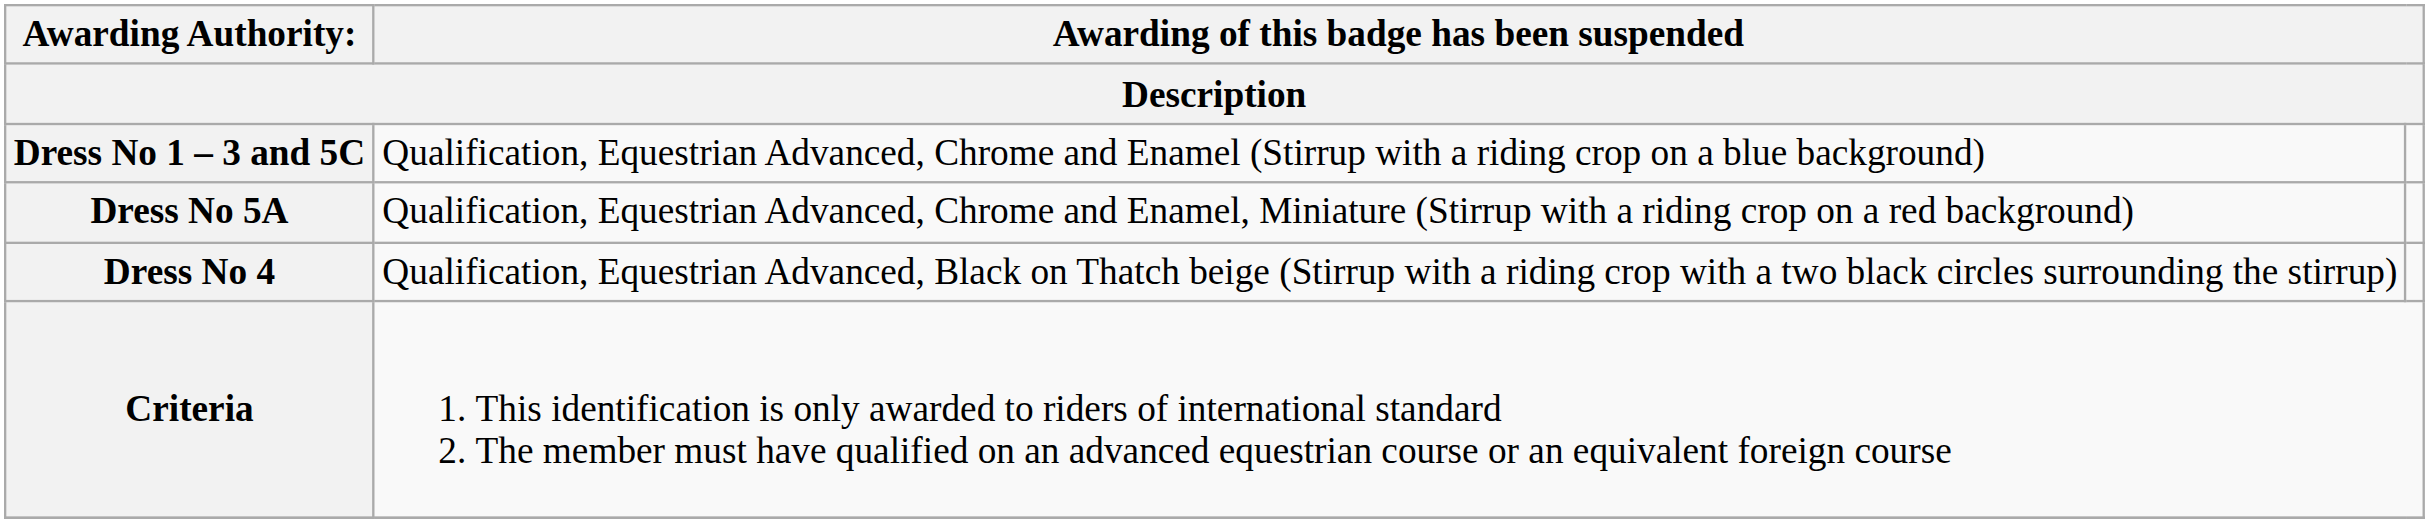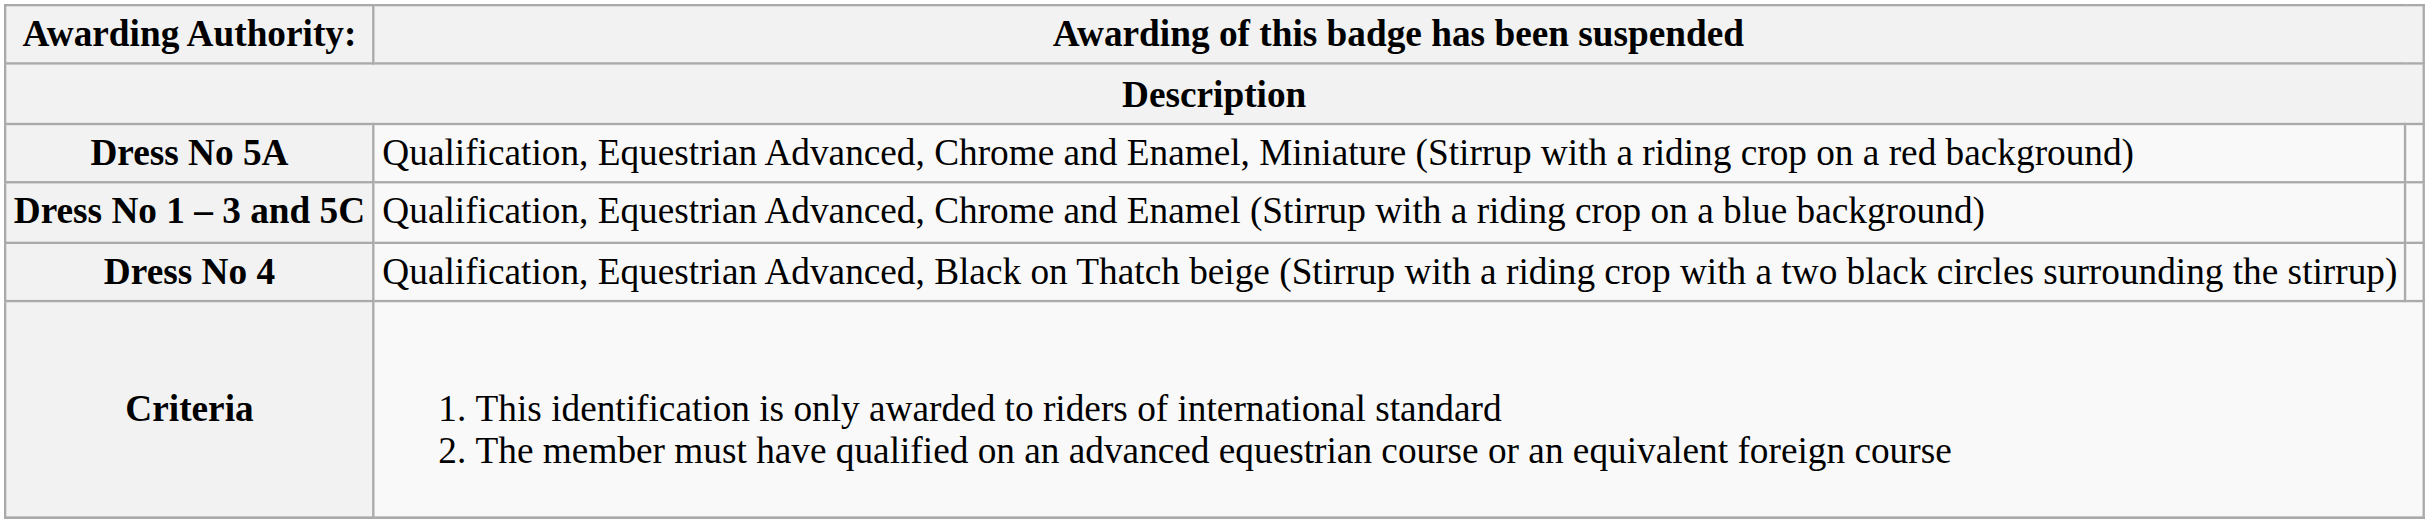rows swapped: (189, 152) <-> (189, 211)
